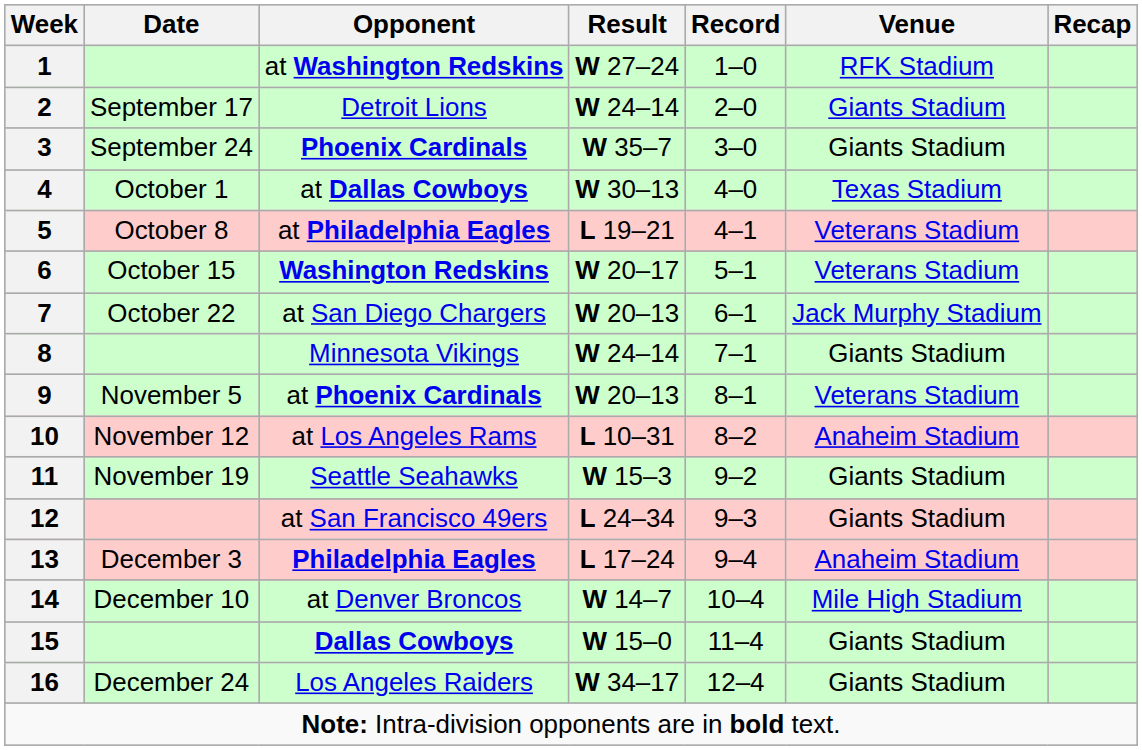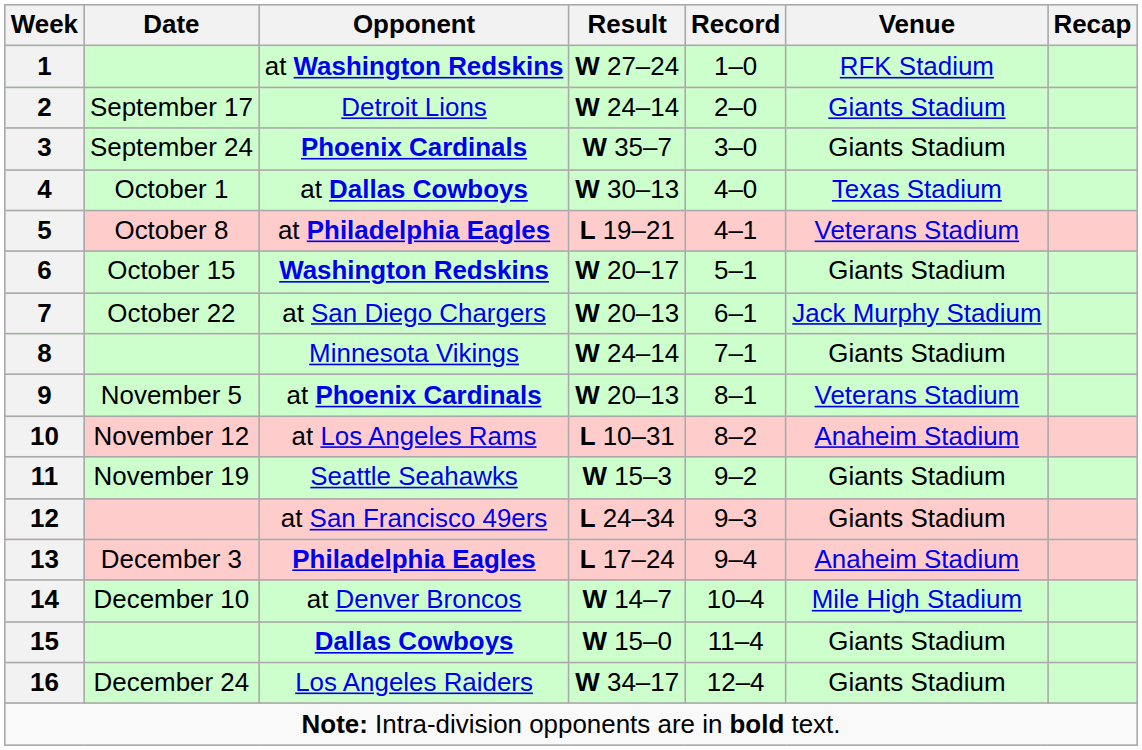(917, 271) Veterans Stadium -> (917, 271) Giants Stadium
